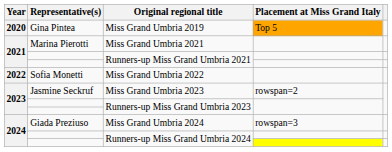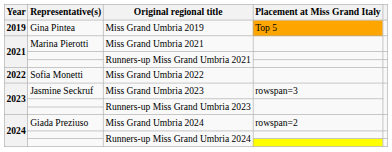(16, 28) 2020 -> (16, 28) 2019
(276, 91) rowspan=2 -> (276, 91) rowspan=3
(276, 123) rowspan=3 -> (276, 123) rowspan=2
